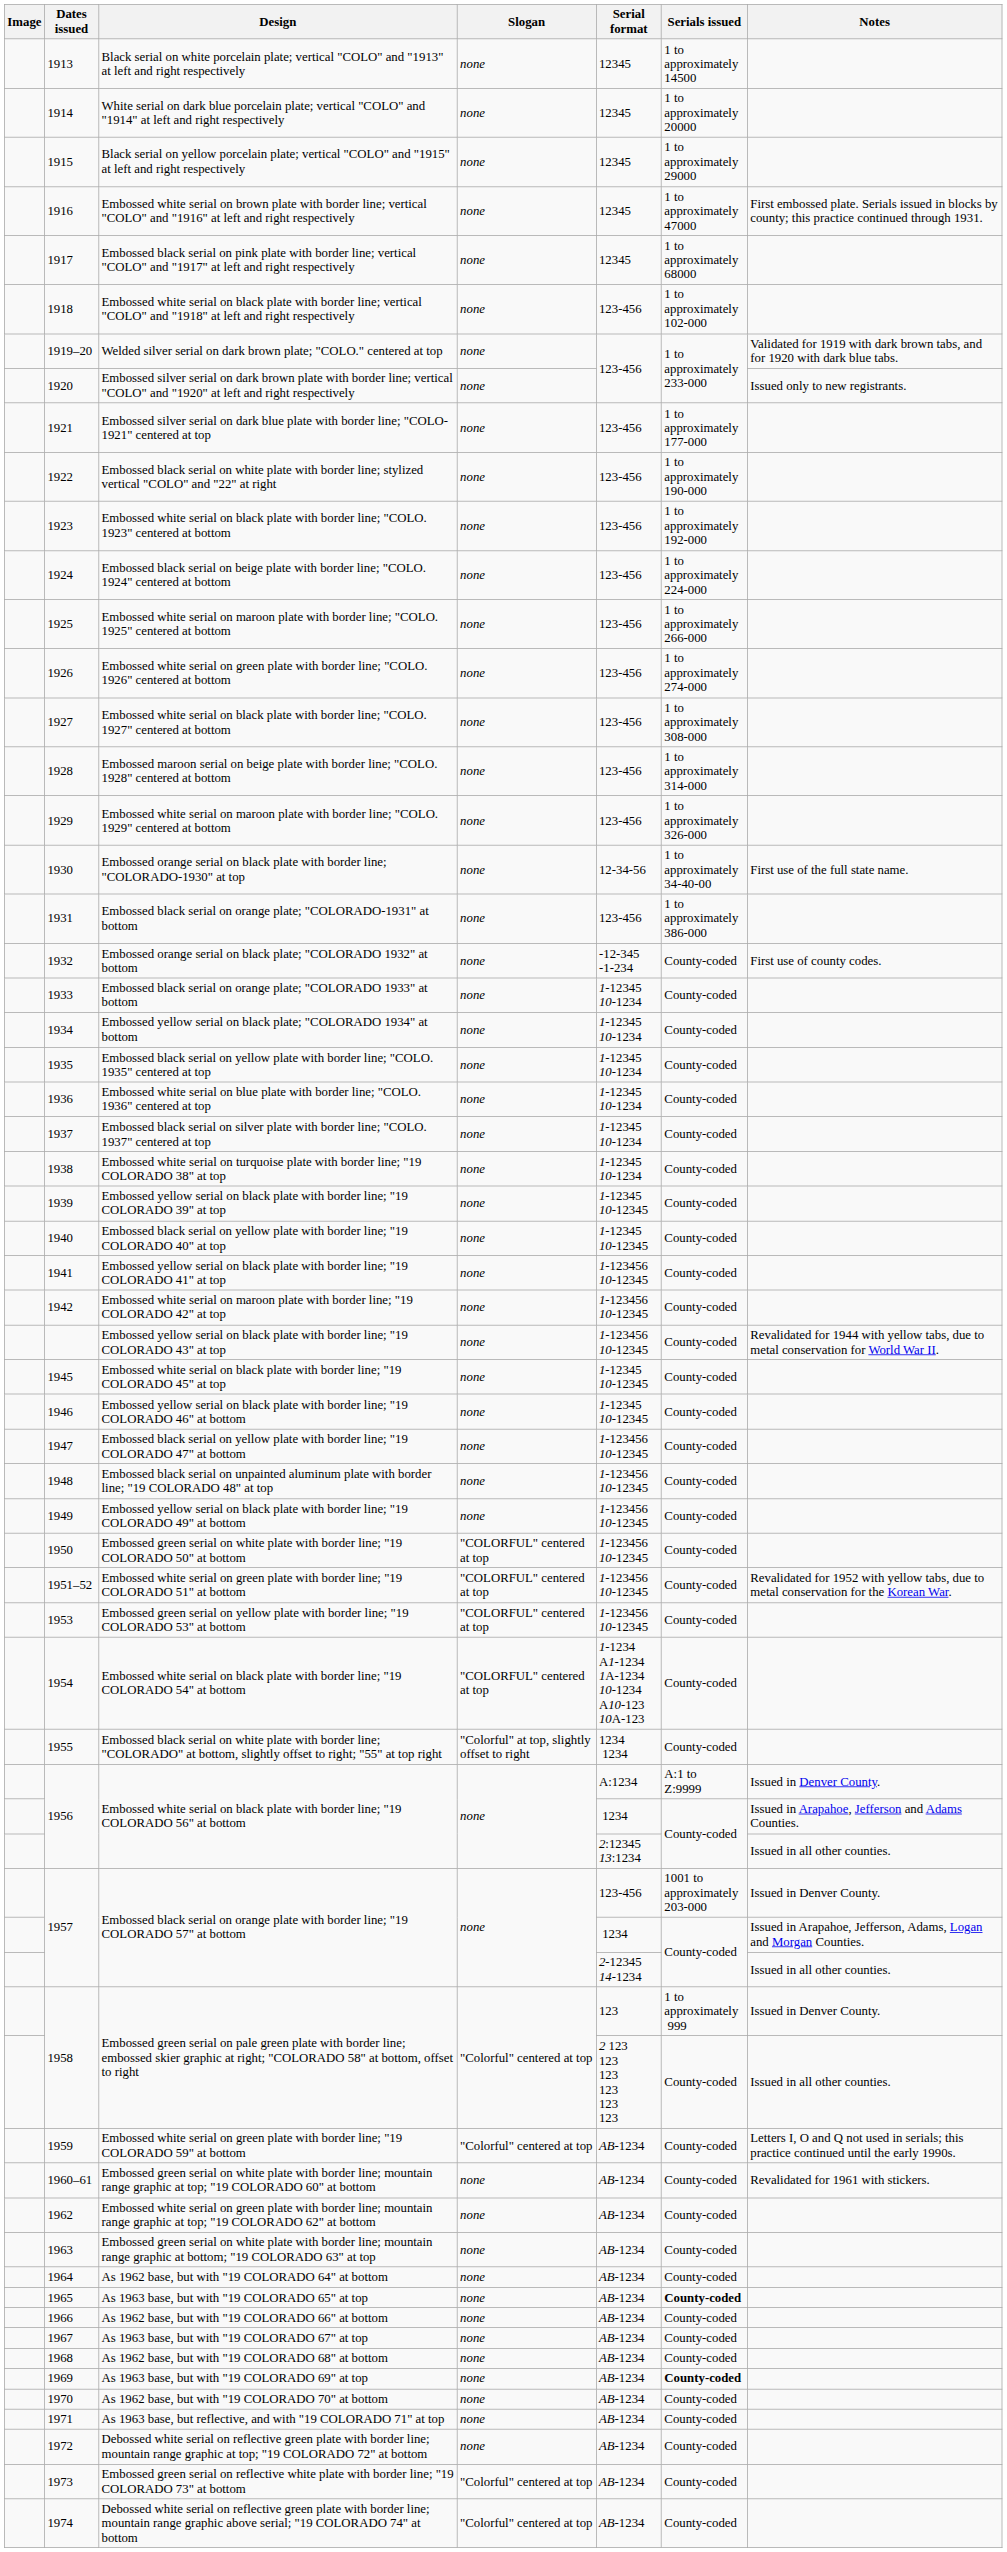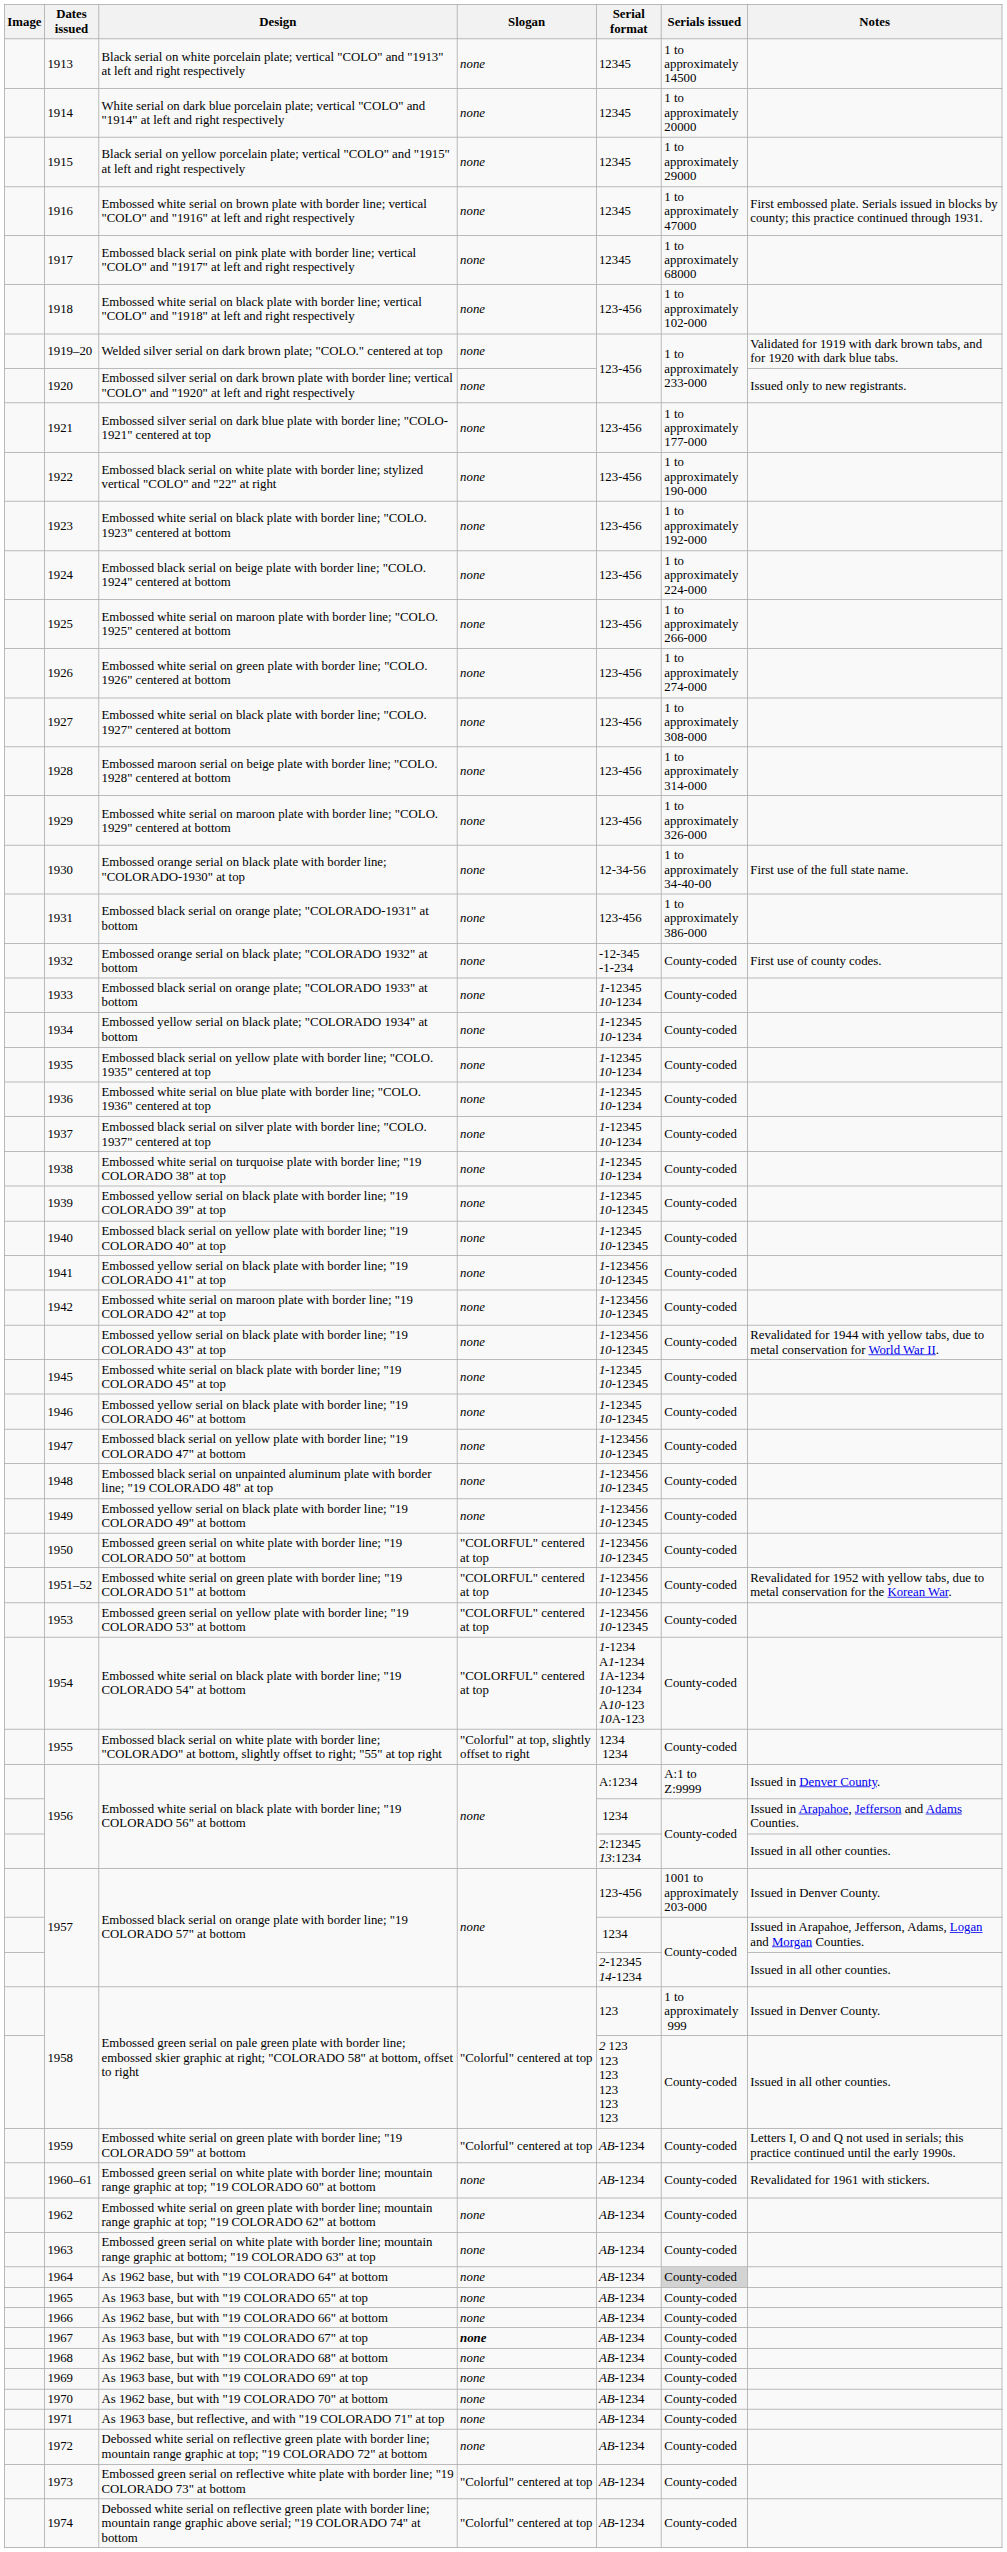(701, 2277) no background -> (701, 2277) lightgrey background
(703, 2297) bold -> (701, 2297) normal
(473, 2338) normal -> (473, 2338) bold
(703, 2378) bold -> (701, 2378) normal
